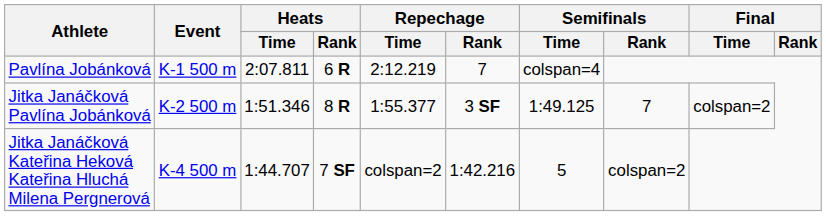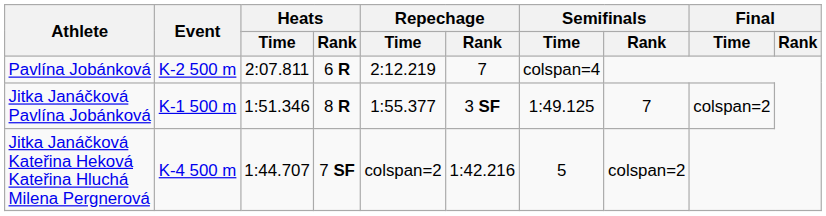(198, 70) K-1 500 m -> (198, 70) K-2 500 m
(198, 106) K-2 500 m -> (198, 106) K-1 500 m
